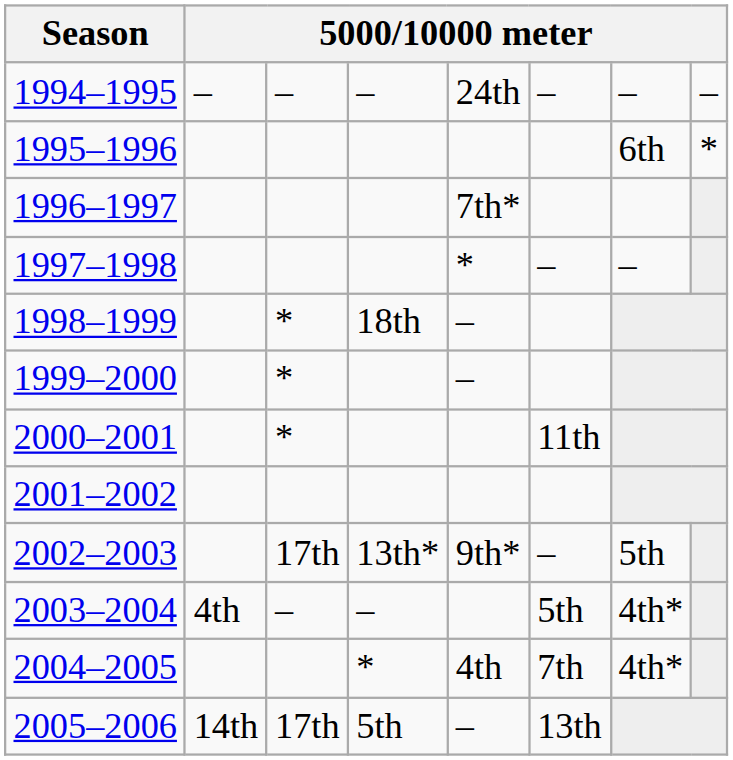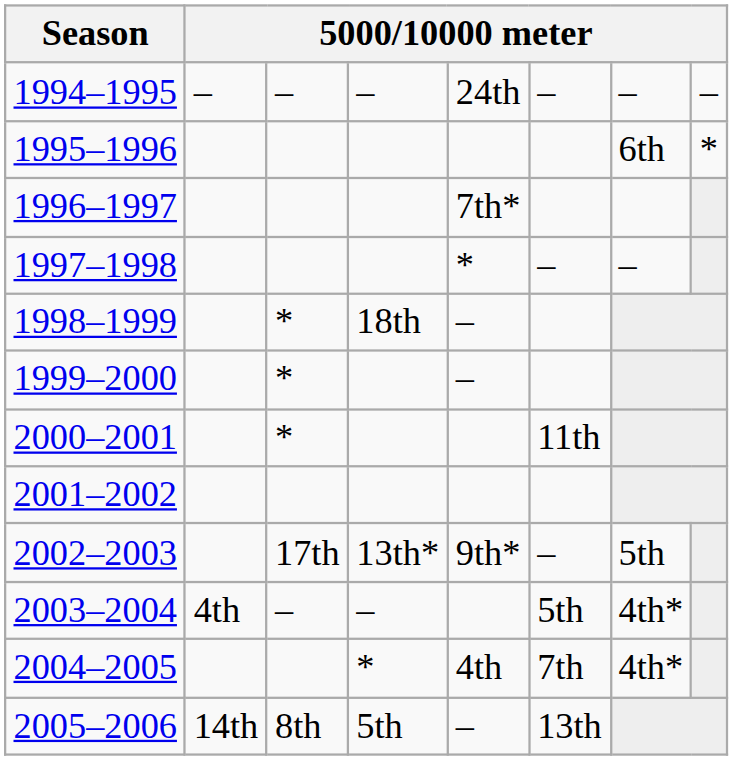(307, 724) 17th -> (298, 724) 8th
